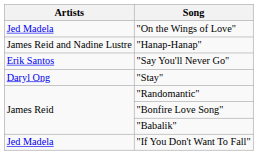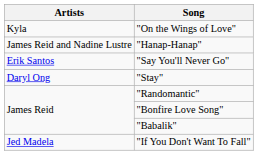(30, 28) Jed Madela -> (17, 28) Kyla
